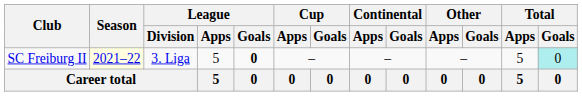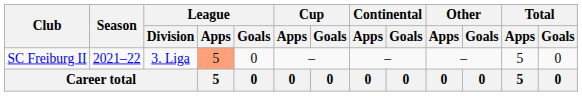(117, 58) lightyellow background -> (117, 58) no background
(216, 58) no background -> (216, 58) lightsalmon background
(254, 58) bold -> (254, 58) normal
(558, 58) paleturquoise background -> (558, 58) no background
